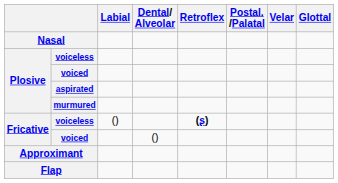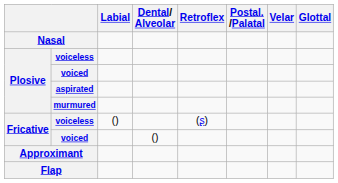(202, 121) bold -> (202, 121) normal
